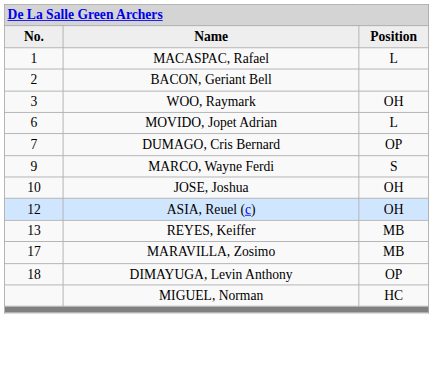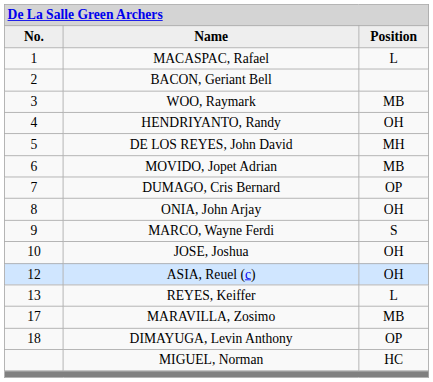(394, 101) OH -> (394, 101) MB
+ row: (211, 123)
+ row: (211, 144)
(394, 123) L -> (394, 166) MB
+ row: (211, 209)
(394, 230) MB -> (394, 295) L
